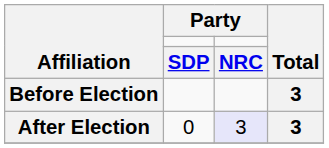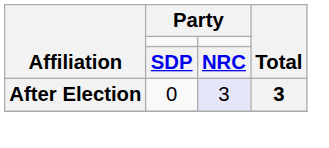- row: (84, 94)
